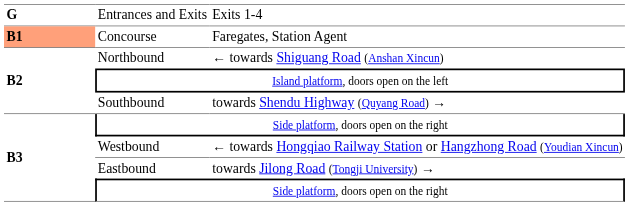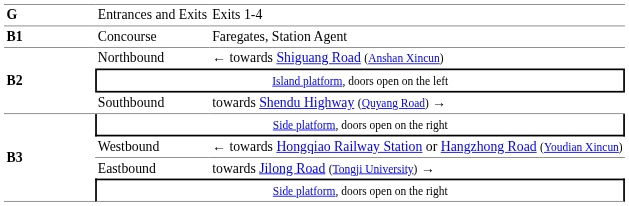(15, 36) lightsalmon background -> (15, 36) no background
